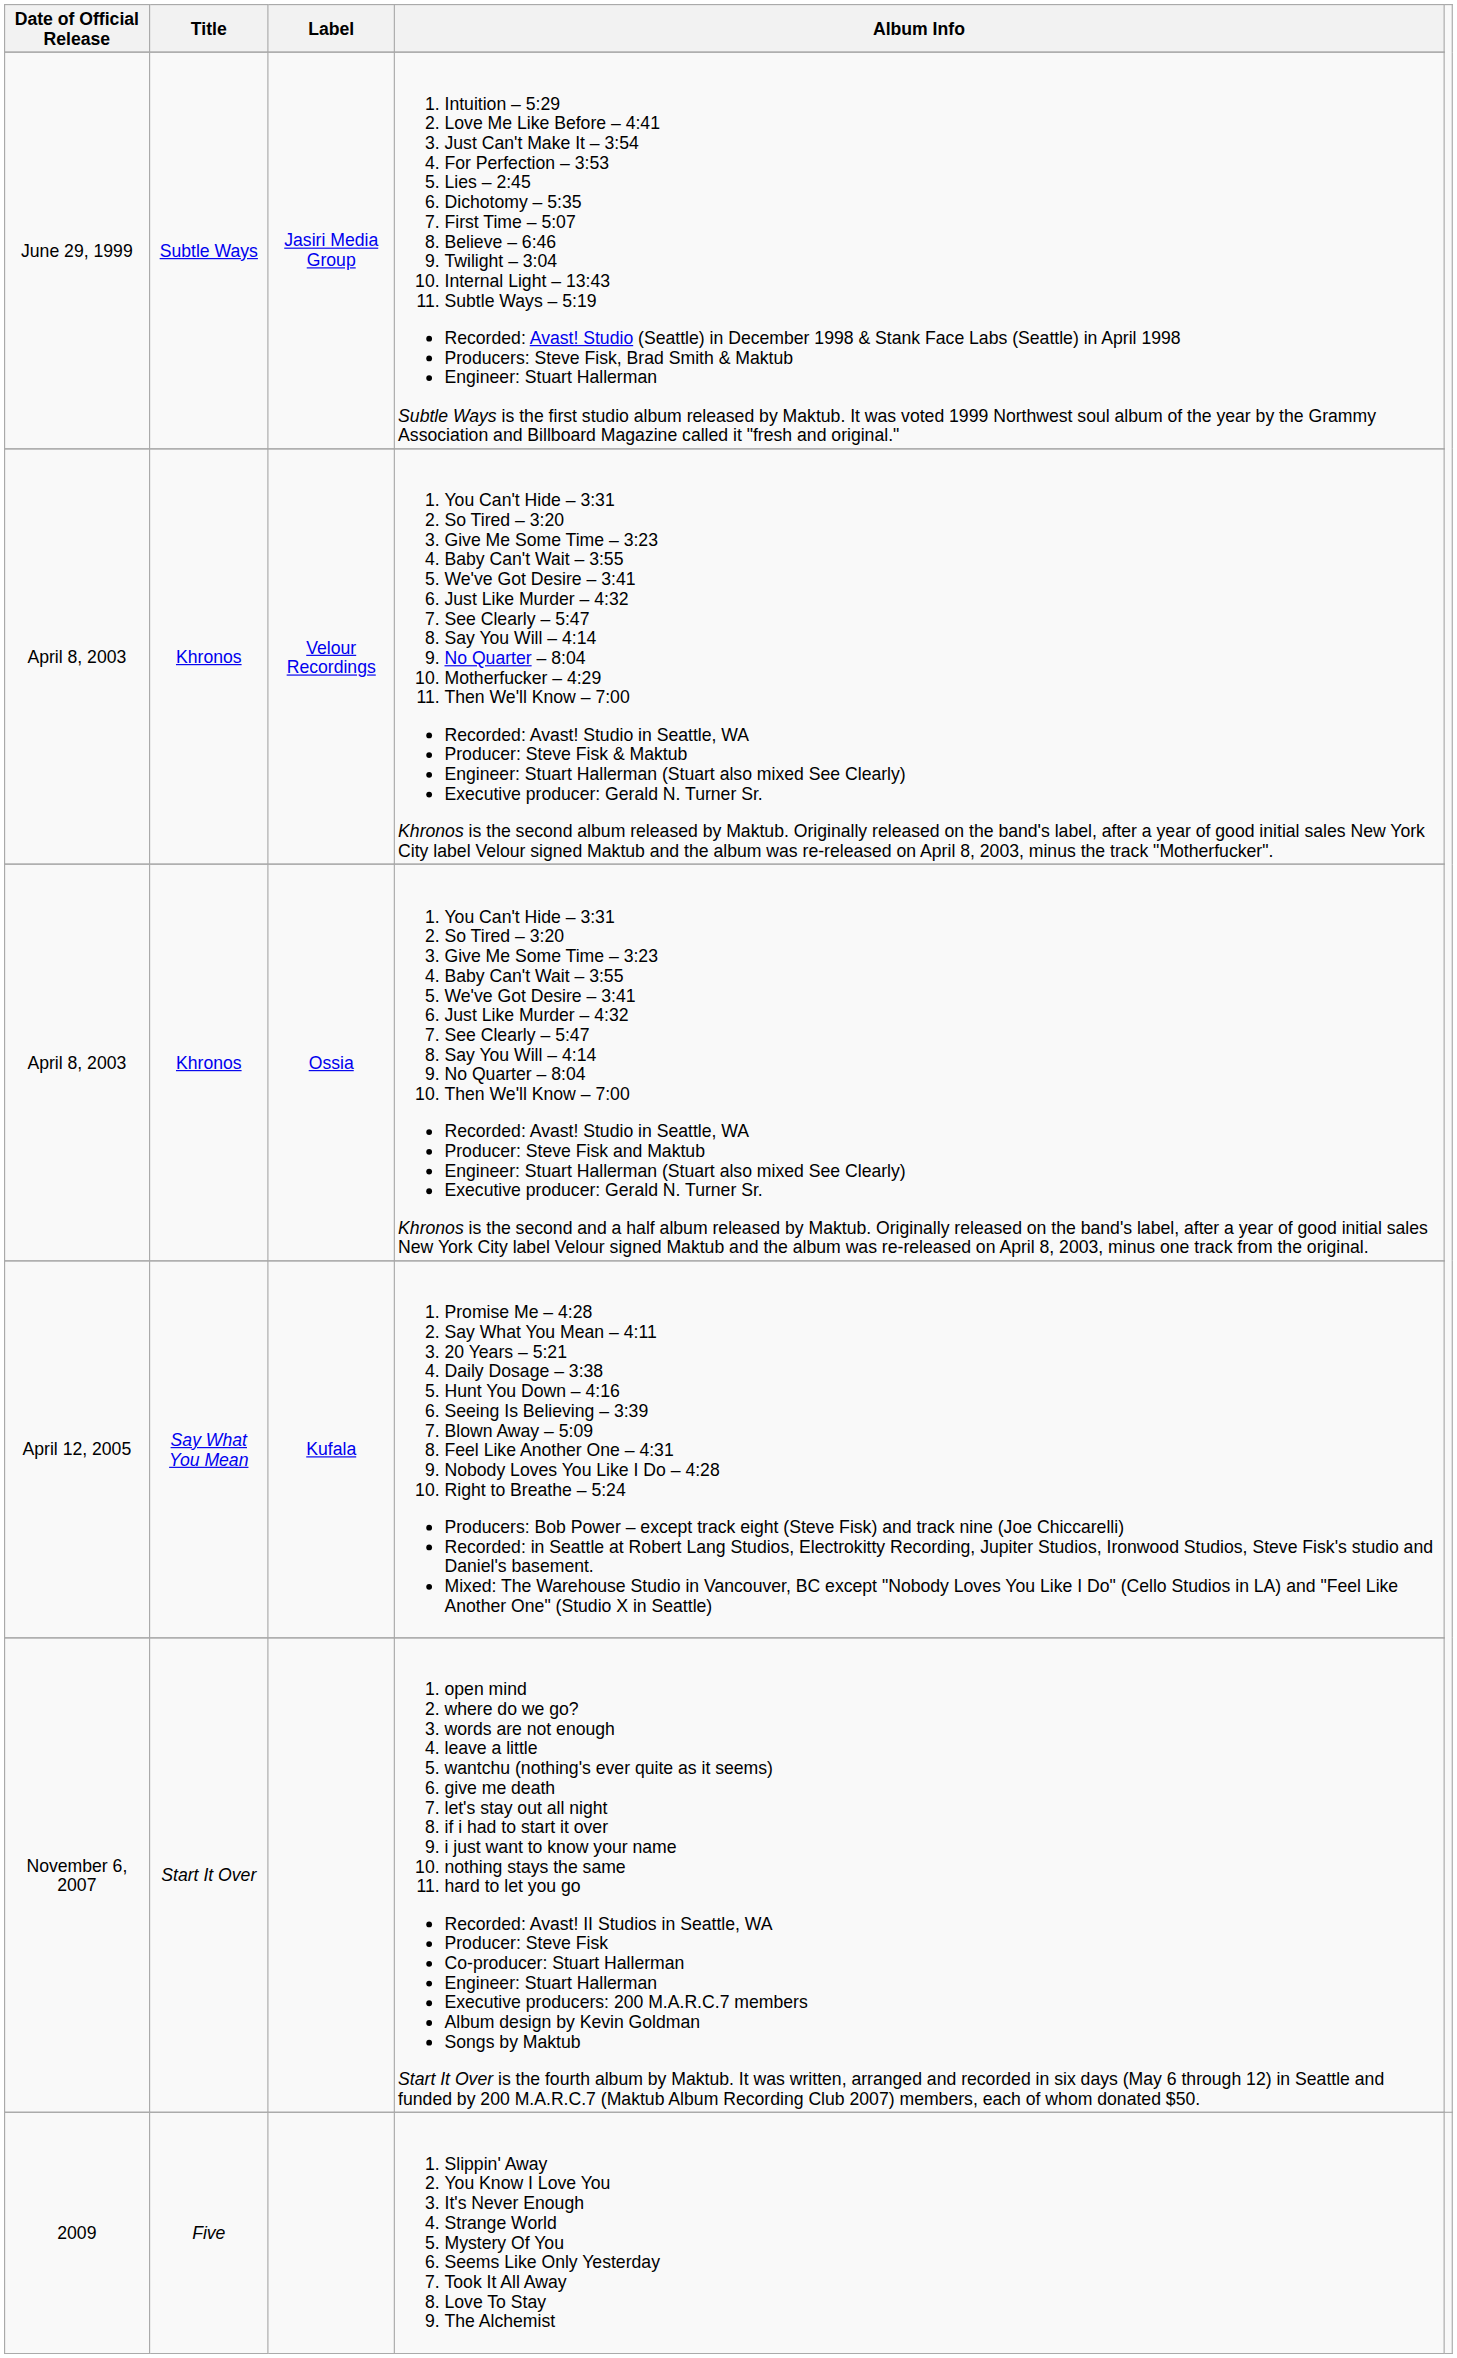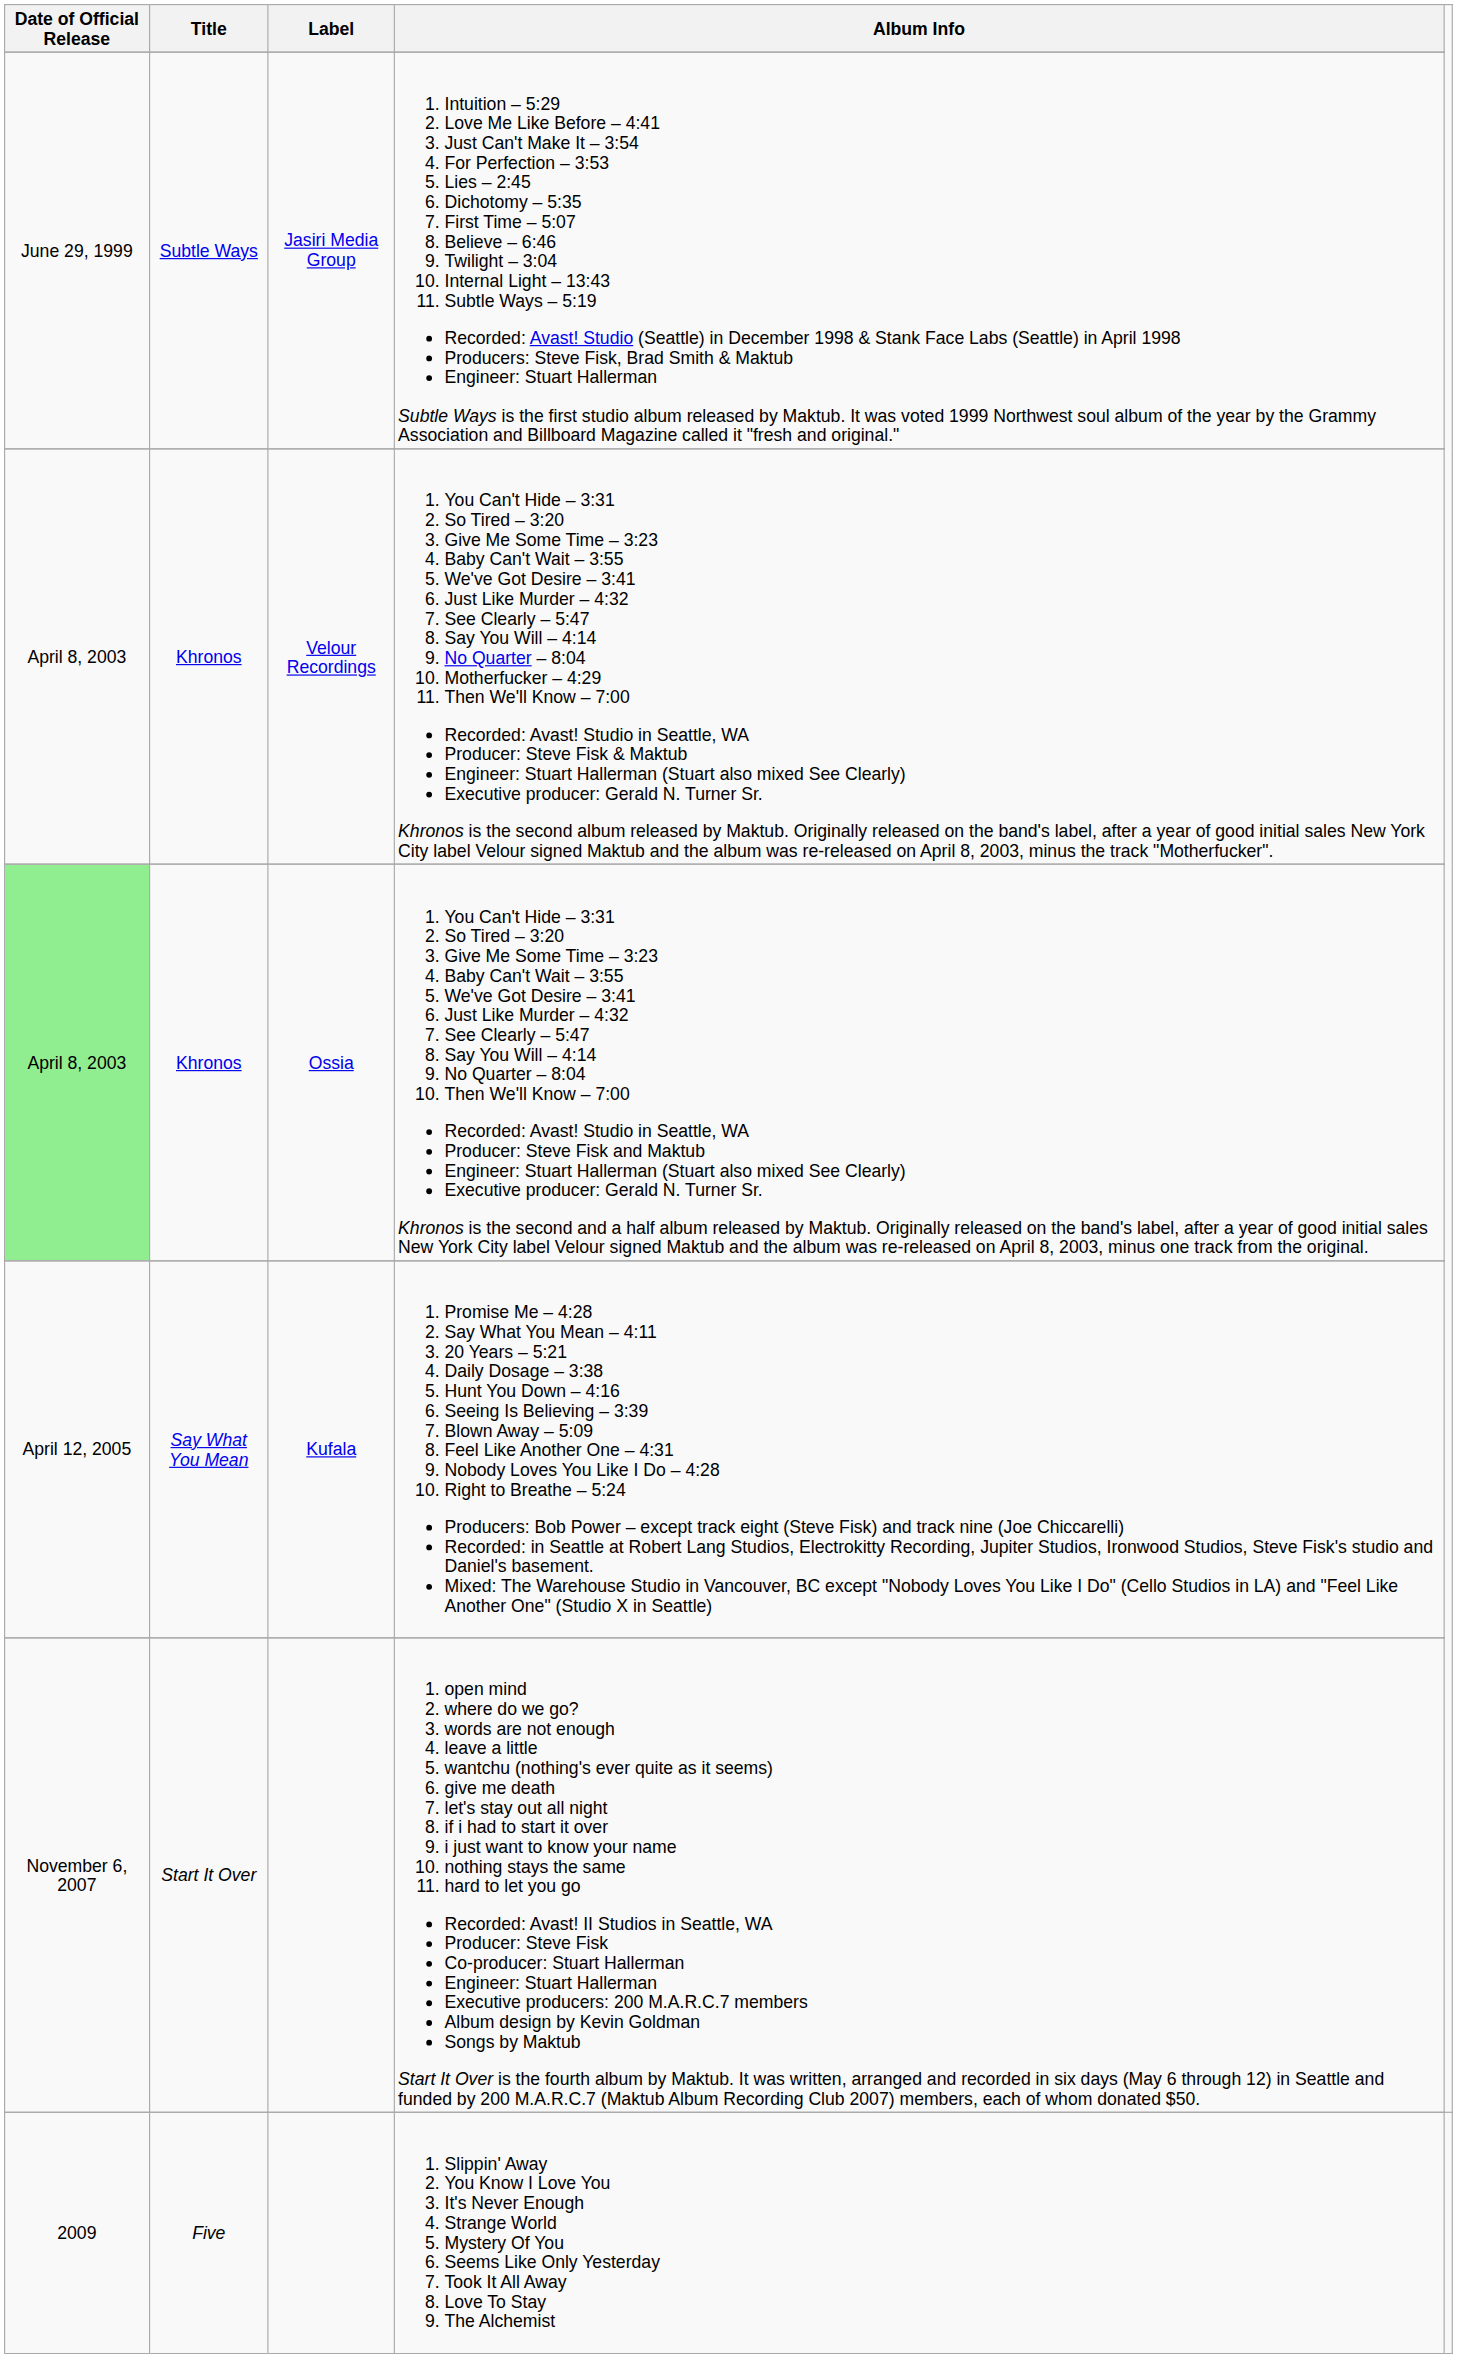(77, 1063) no background -> (77, 1063) lightgreen background
